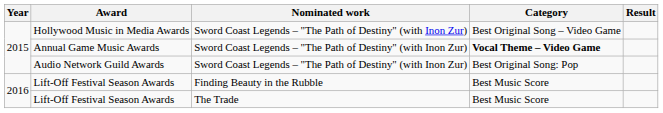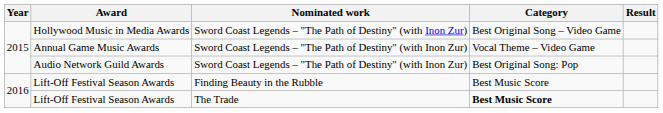(536, 47) bold -> (533, 47) normal
(511, 99) normal -> (512, 99) bold
